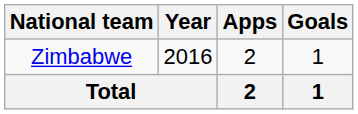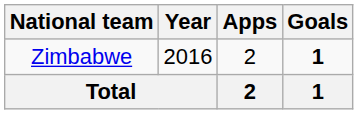(318, 56) normal -> (318, 56) bold
